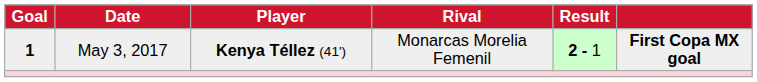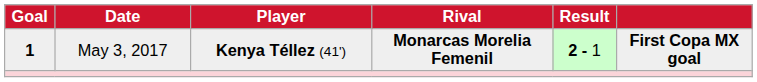(462, 50) normal -> (462, 50) bold
